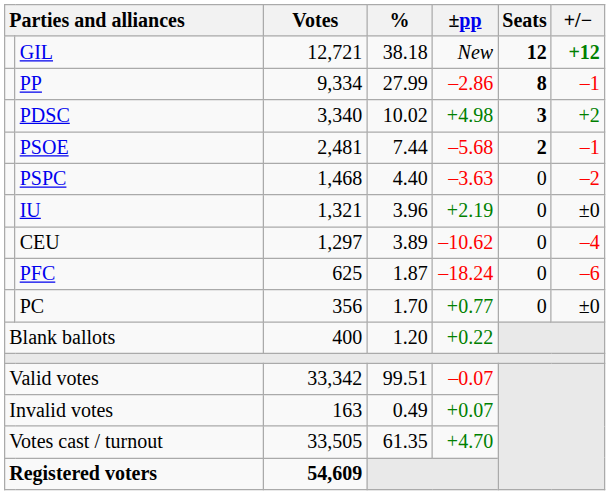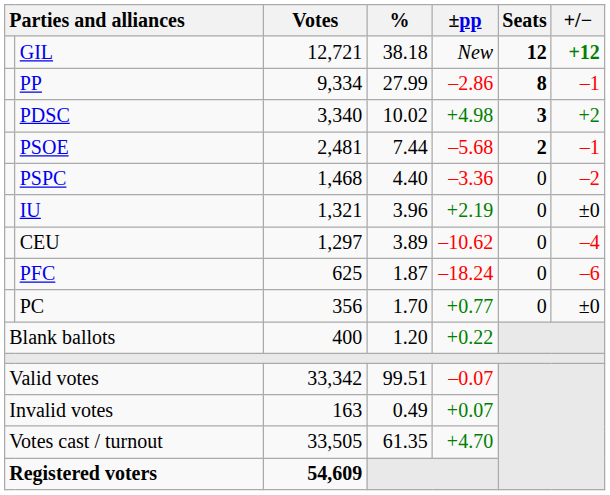(471, 178) –3.63 -> (471, 178) –3.36
